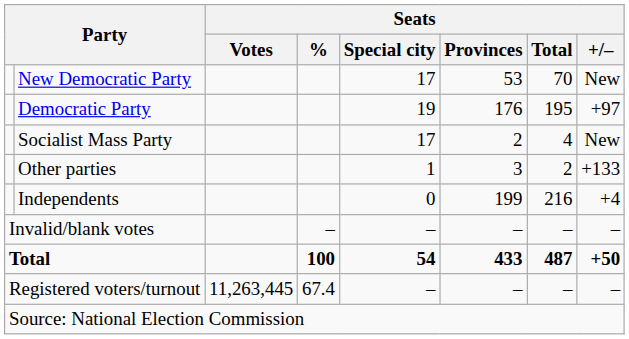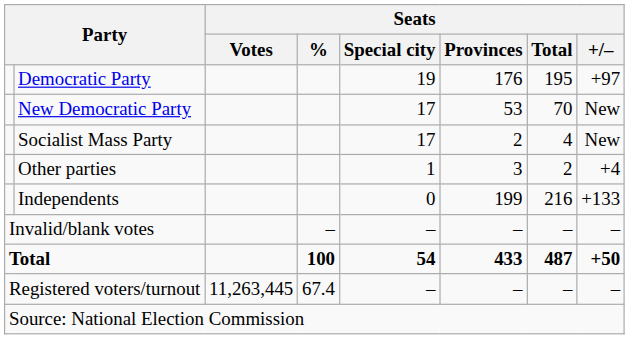rows swapped: (84, 109) <-> (105, 79)
(601, 169) +133 -> (610, 169) +4
(610, 199) +4 -> (601, 199) +133
